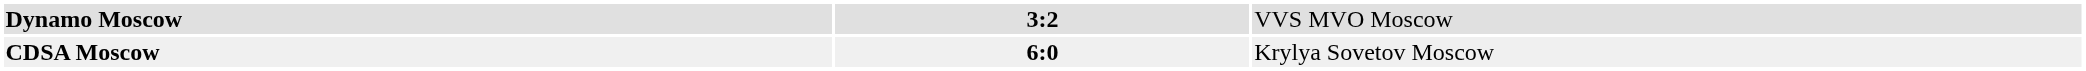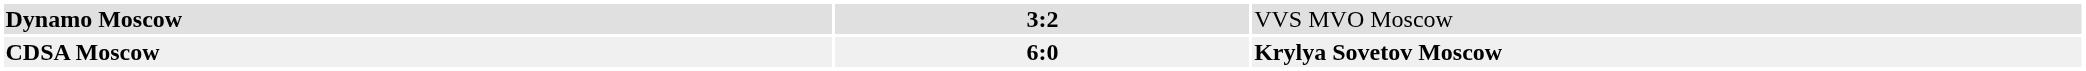(1374, 51) normal -> (1378, 51) bold
